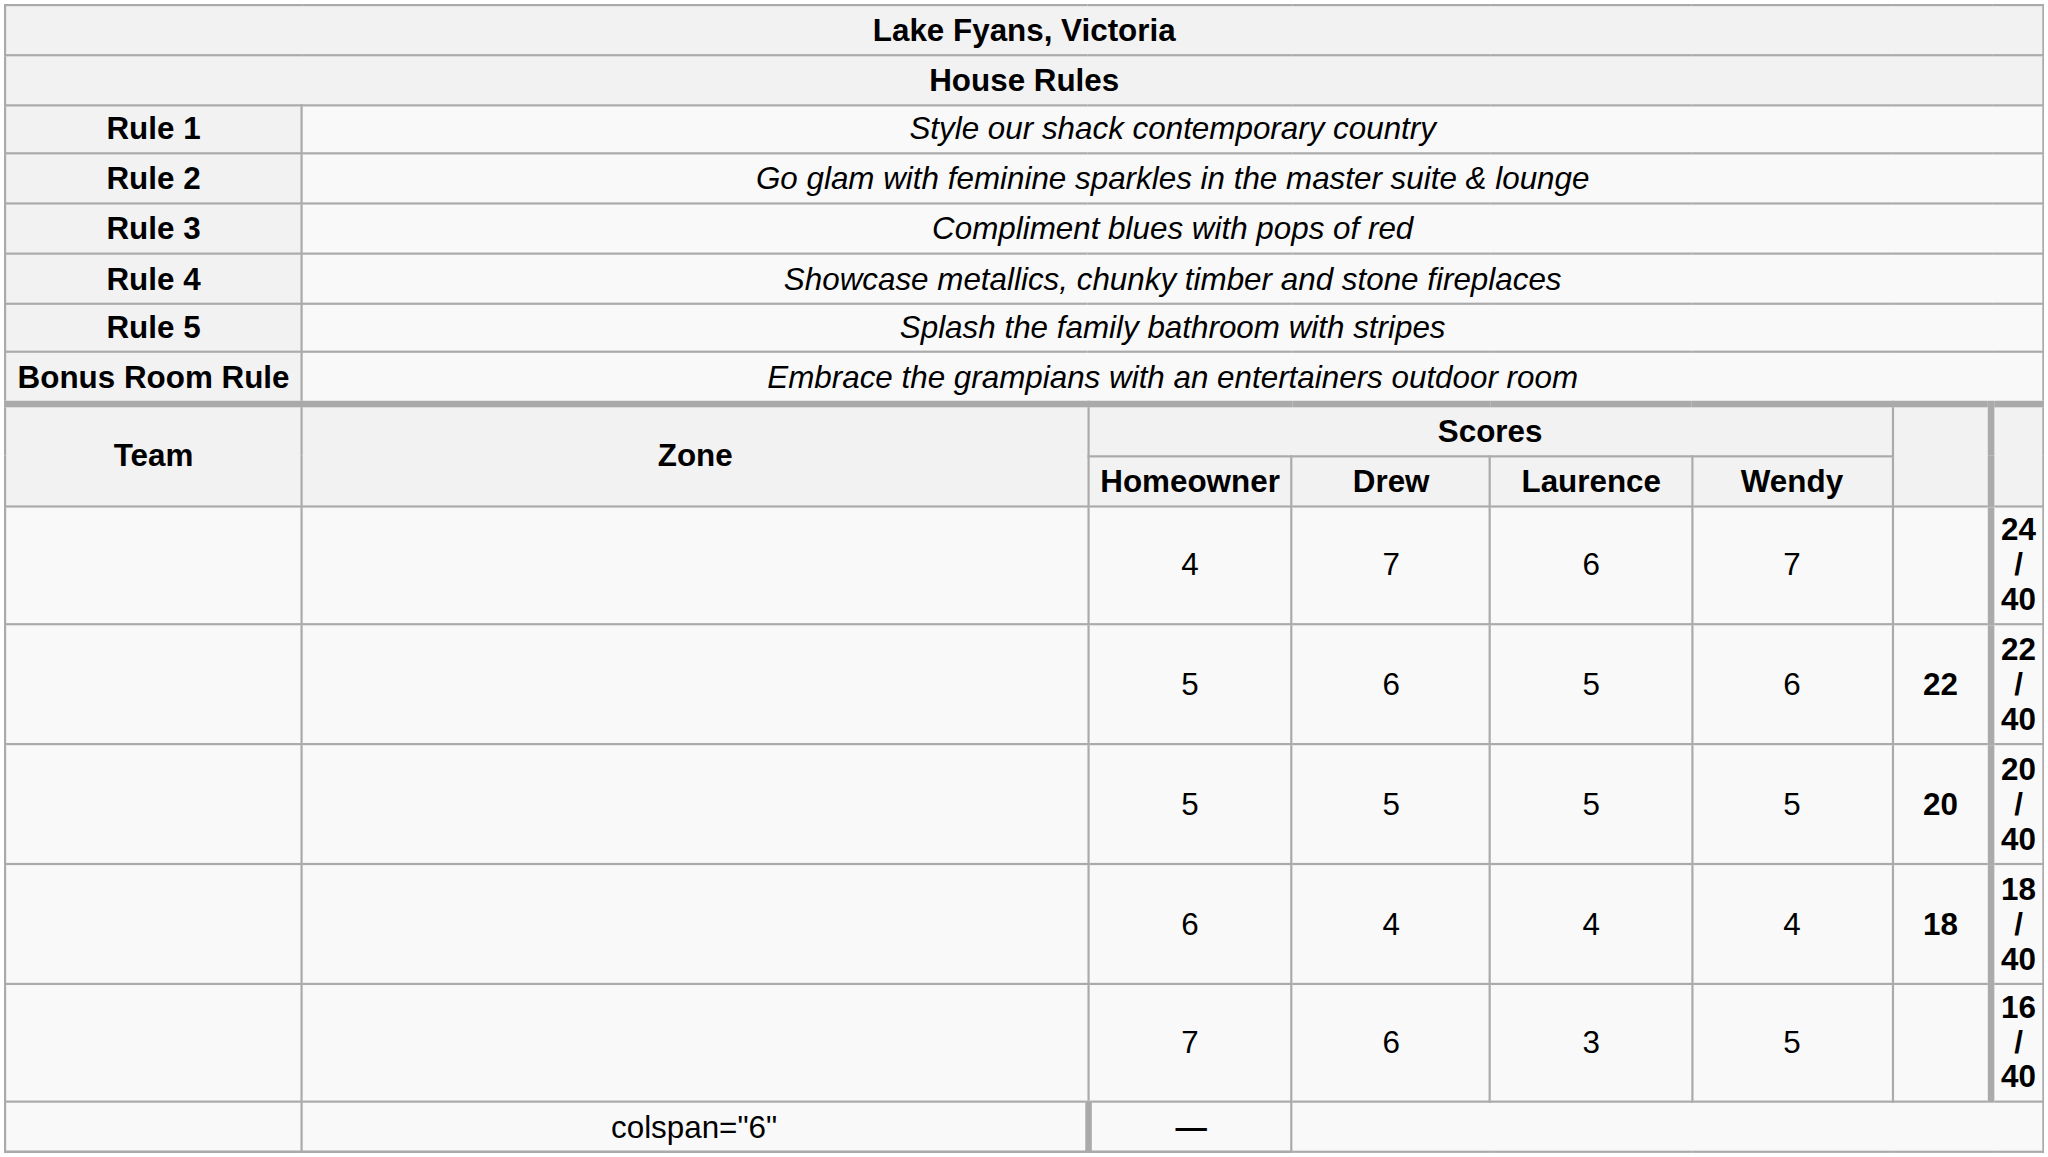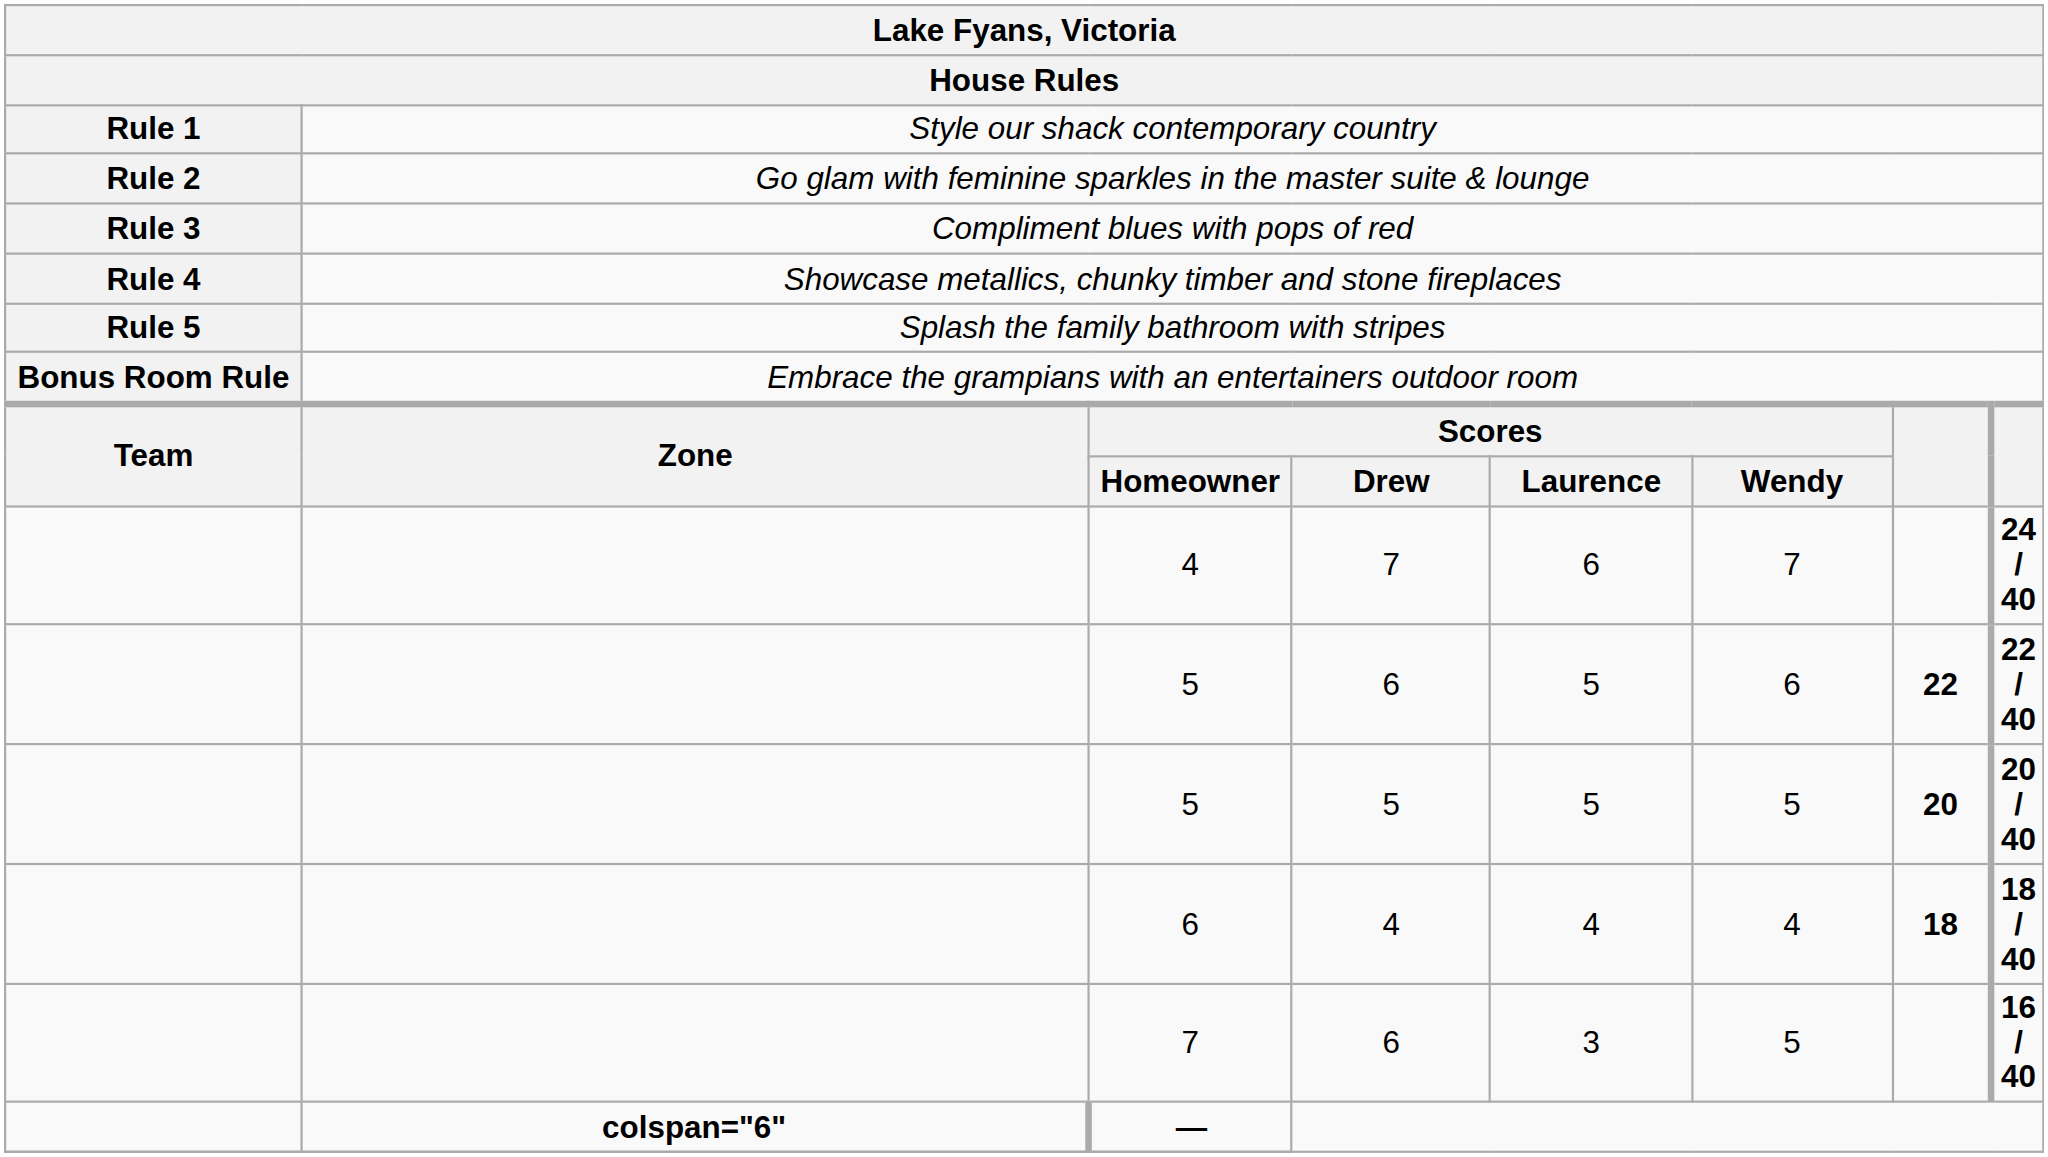(694, 1127) normal -> (694, 1127) bold
